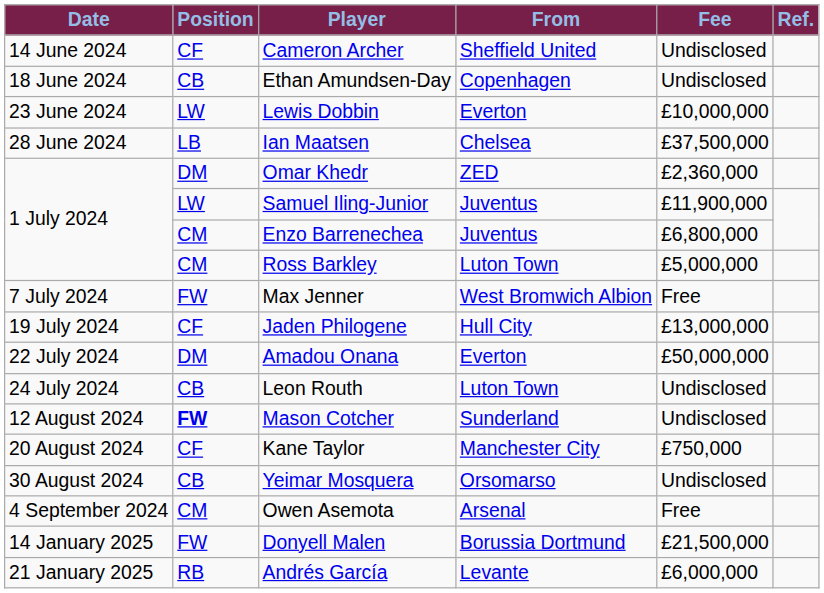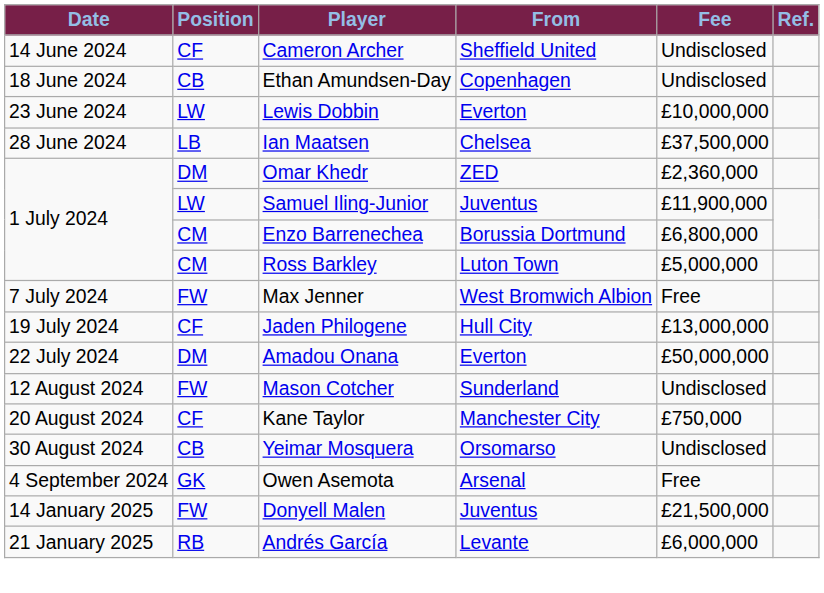(499, 234) Juventus -> (543, 234) Borussia Dortmund
- row: (313, 388)
(192, 419) bold -> (192, 388) normal
(192, 511) CM -> (191, 480) GK
(543, 541) Borussia Dortmund -> (499, 511) Juventus
